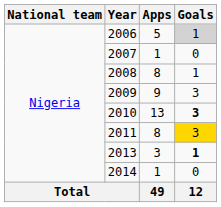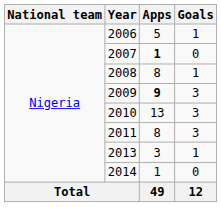(196, 34) lightgrey background -> (196, 34) no background
(157, 54) normal -> (157, 54) bold
(157, 93) normal -> (157, 93) bold
(196, 113) bold -> (196, 113) normal
(196, 133) gold background -> (196, 133) no background
(196, 152) bold -> (196, 152) normal
